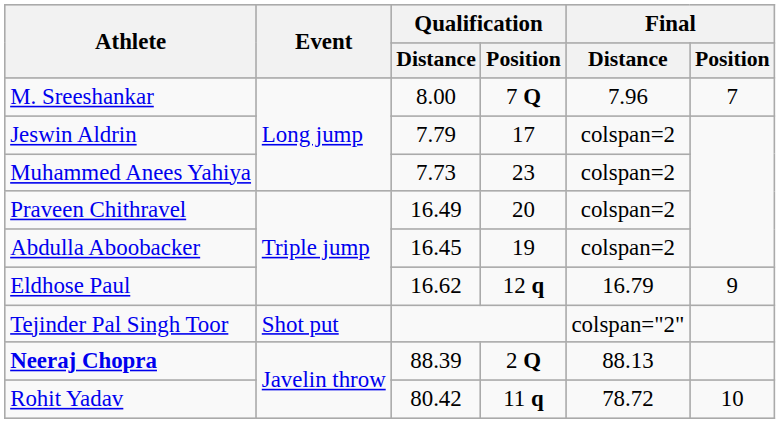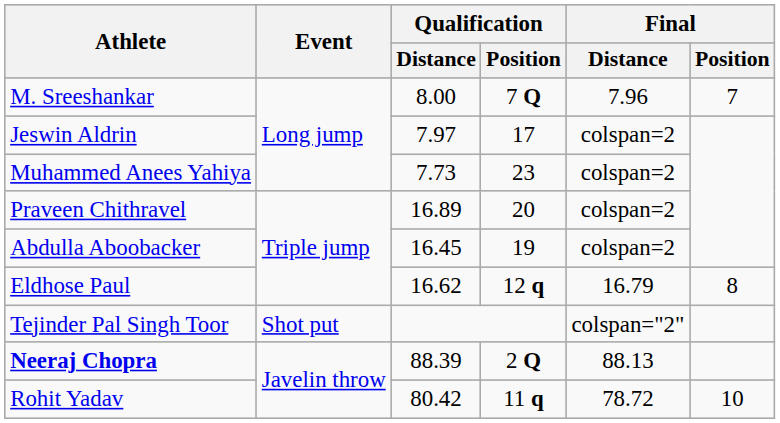(436, 135) 7.79 -> (436, 135) 7.97
(436, 210) 16.49 -> (436, 210) 16.89
(732, 286) 9 -> (732, 286) 8
